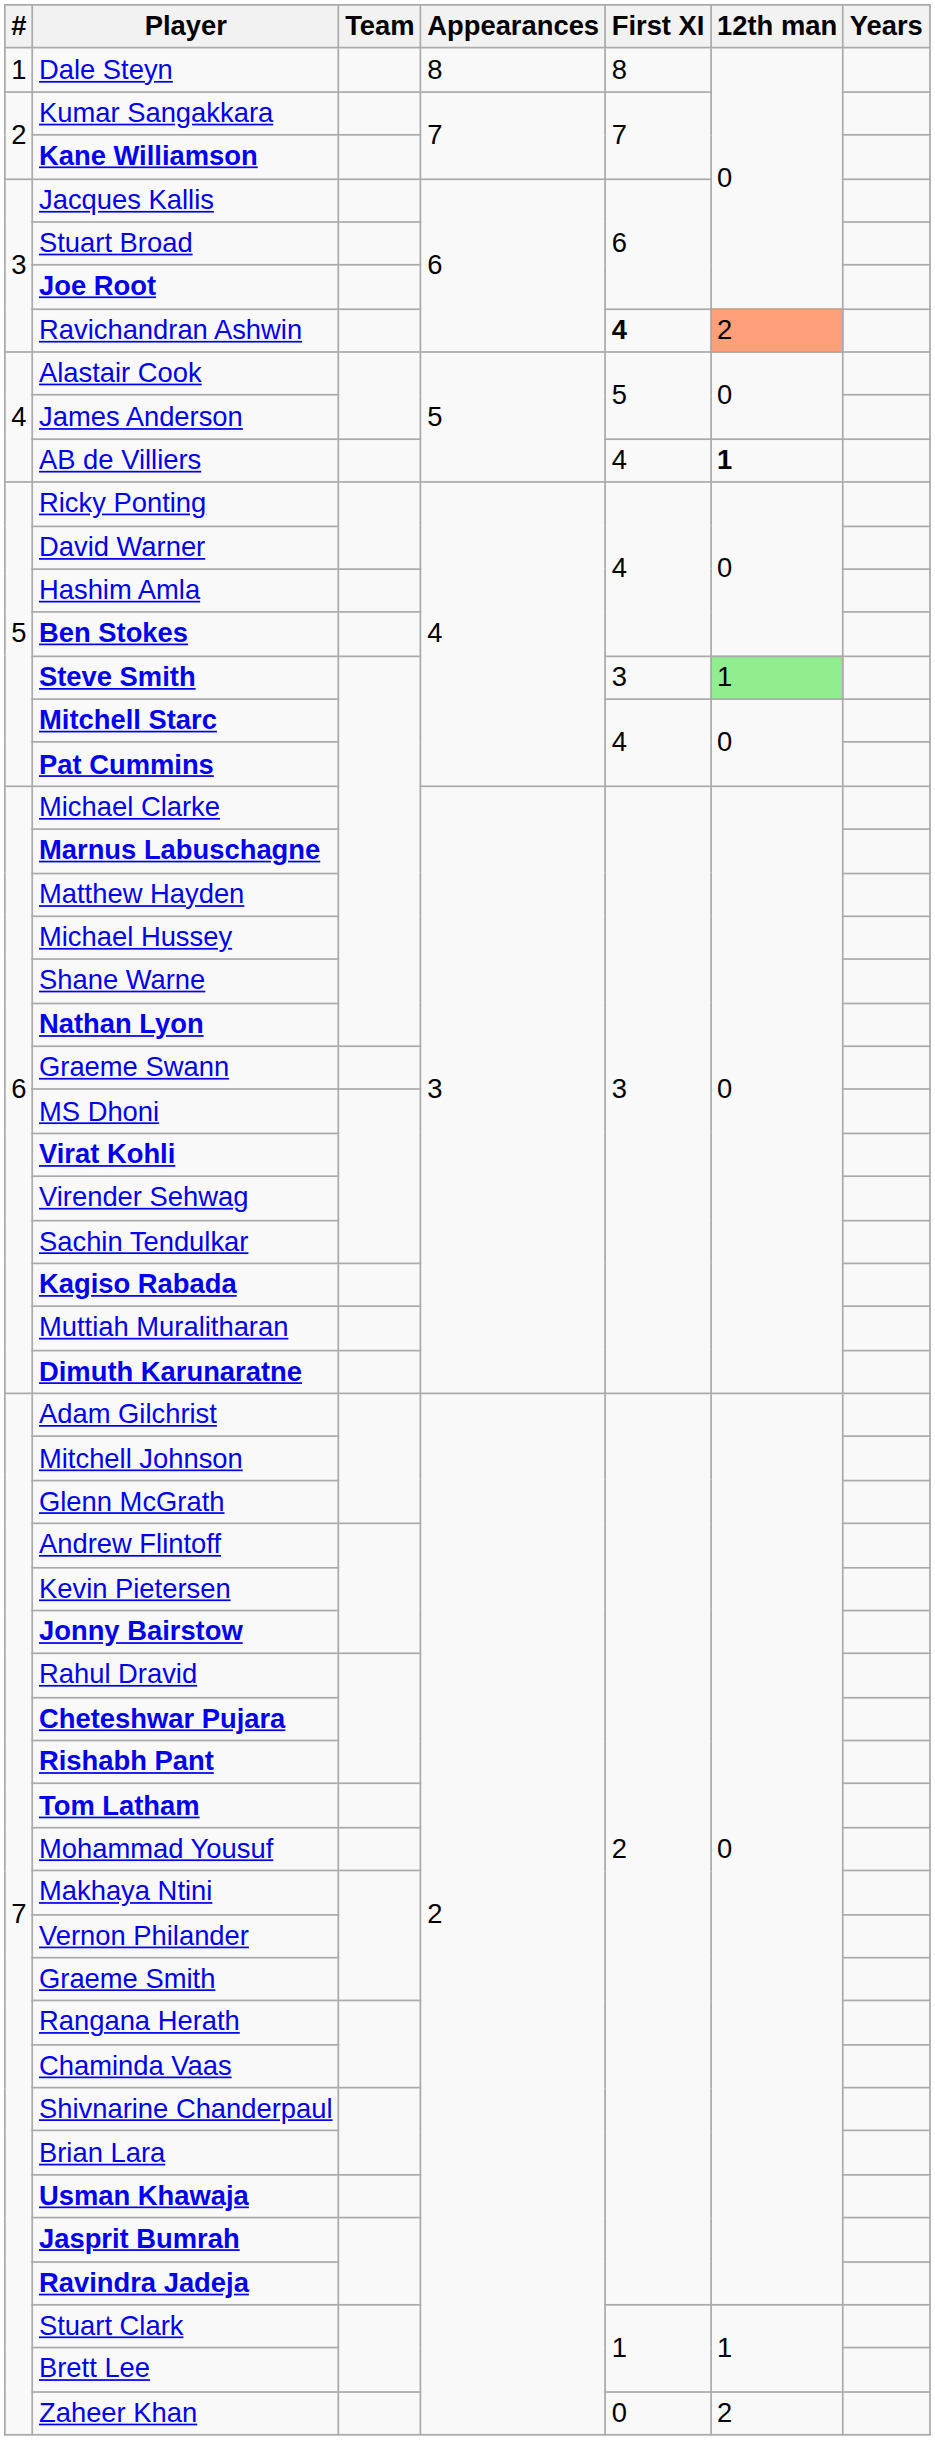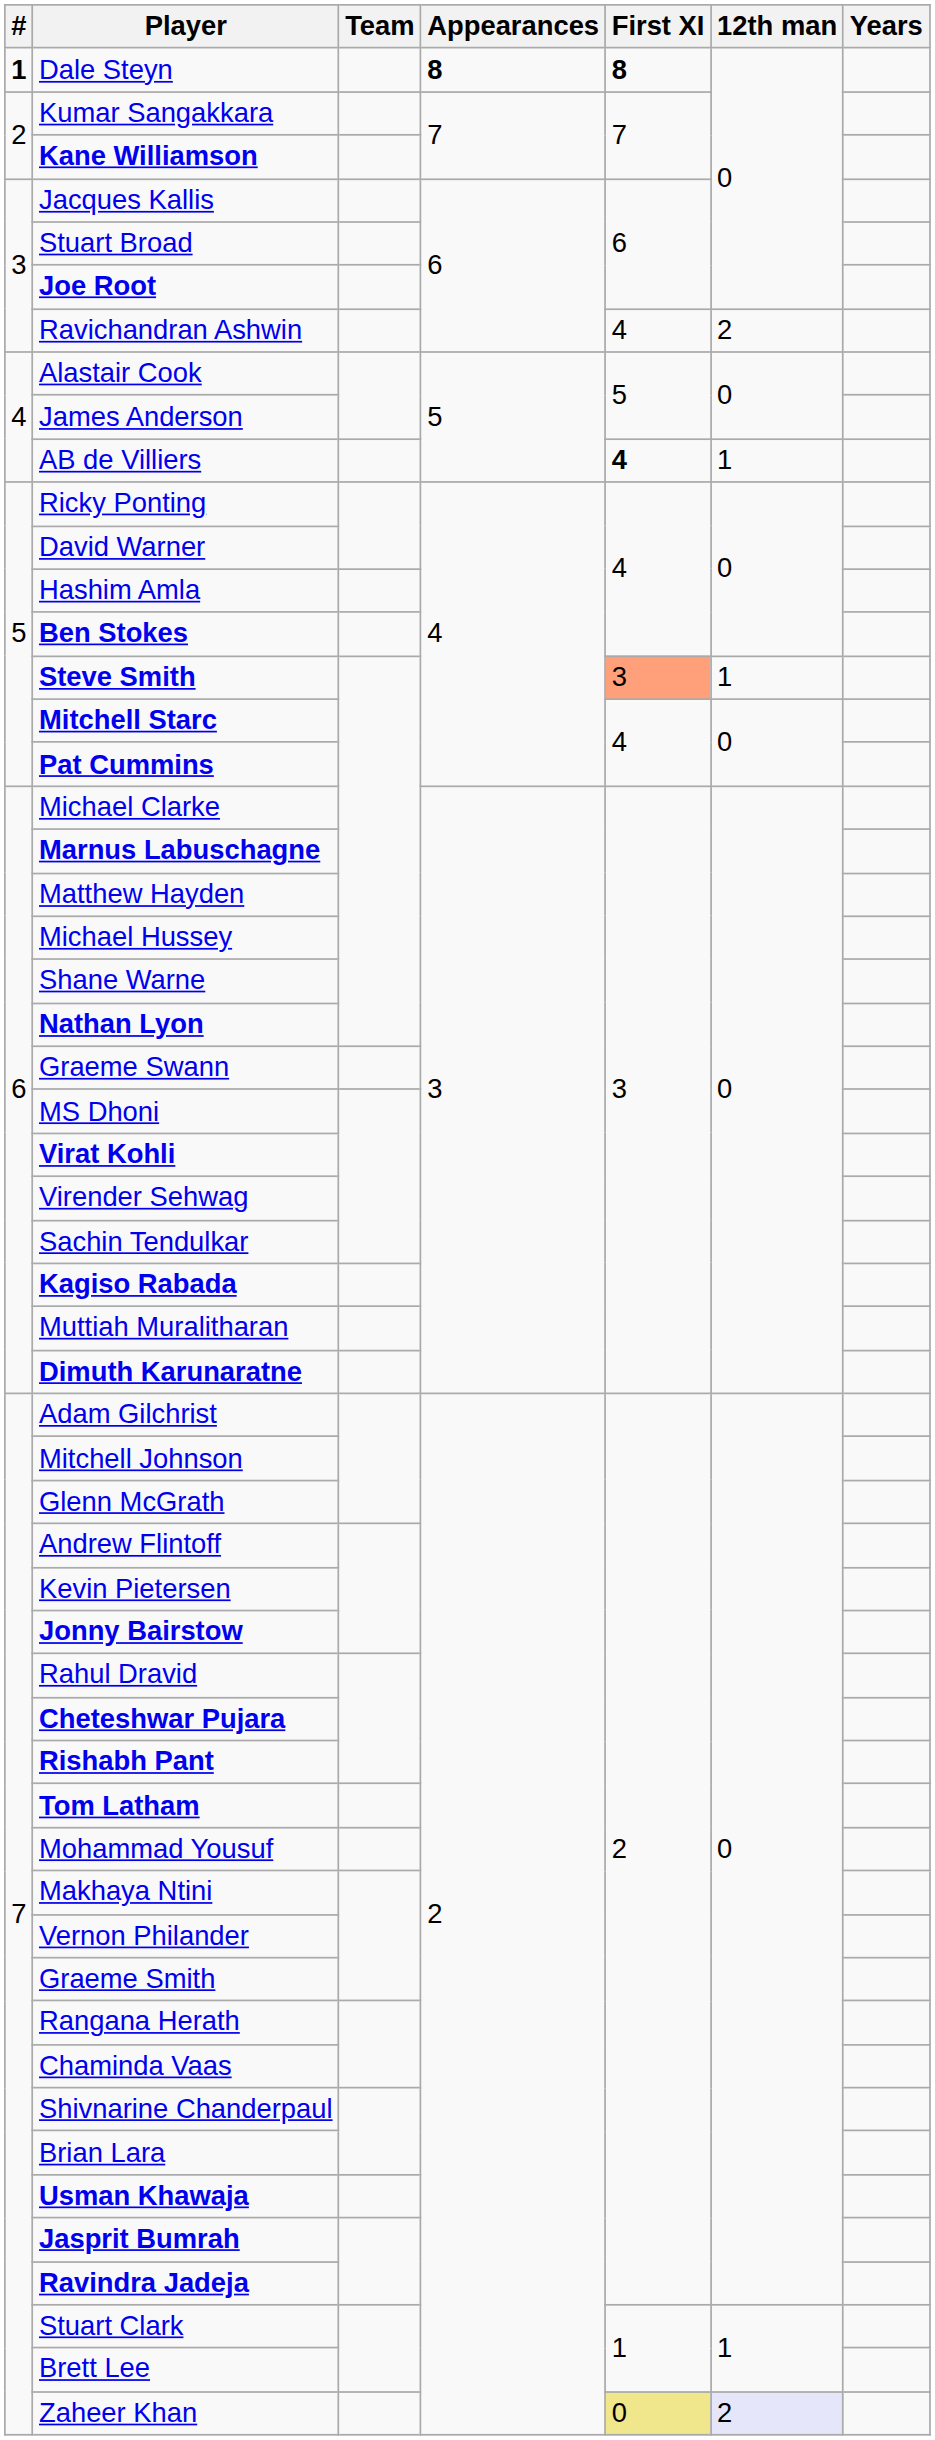(19, 69) normal -> (19, 69) bold
(435, 69) normal -> (435, 69) bold
(619, 69) normal -> (619, 69) bold
(619, 329) bold -> (619, 329) normal
(725, 329) lightsalmon background -> (725, 329) no background
(619, 460) normal -> (619, 460) bold
(725, 460) bold -> (725, 460) normal
(619, 677) no background -> (619, 677) lightsalmon background
(725, 677) lightgreen background -> (725, 677) no background
(619, 2412) no background -> (619, 2412) khaki background
(725, 2412) no background -> (725, 2412) lavender background
